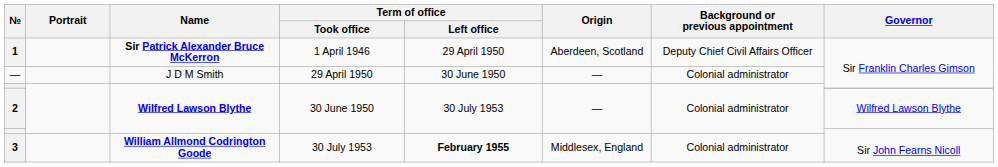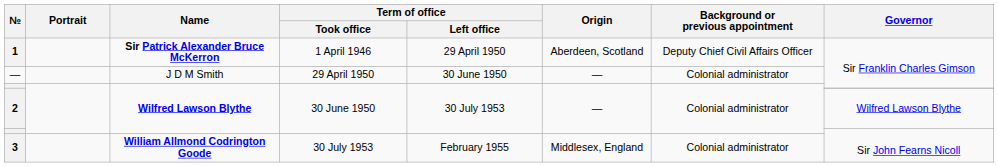(473, 147) bold -> (475, 147) normal
